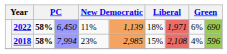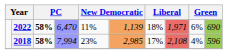(67, 27) 6,450 -> (67, 27) 6,470
(155, 41) 15% -> (155, 41) 17%
